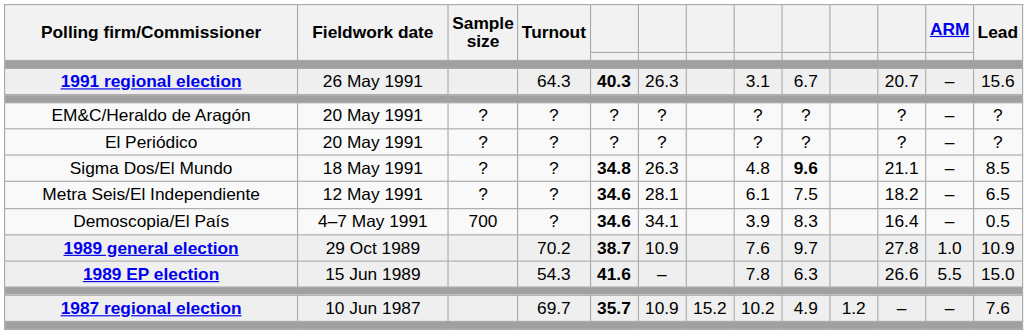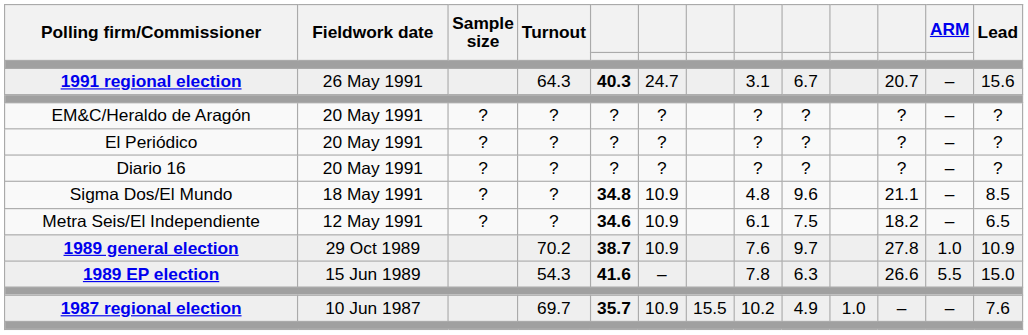(662, 81) 26.3 -> (662, 81) 24.7
+ row: (151, 168)
(662, 168) 26.3 -> (662, 195) 10.9
(806, 168) bold -> (806, 195) normal
(662, 195) 28.1 -> (662, 221) 10.9
- row: (151, 221)
(710, 308) 15.2 -> (710, 308) 15.5
(854, 308) 1.2 -> (854, 308) 1.0
